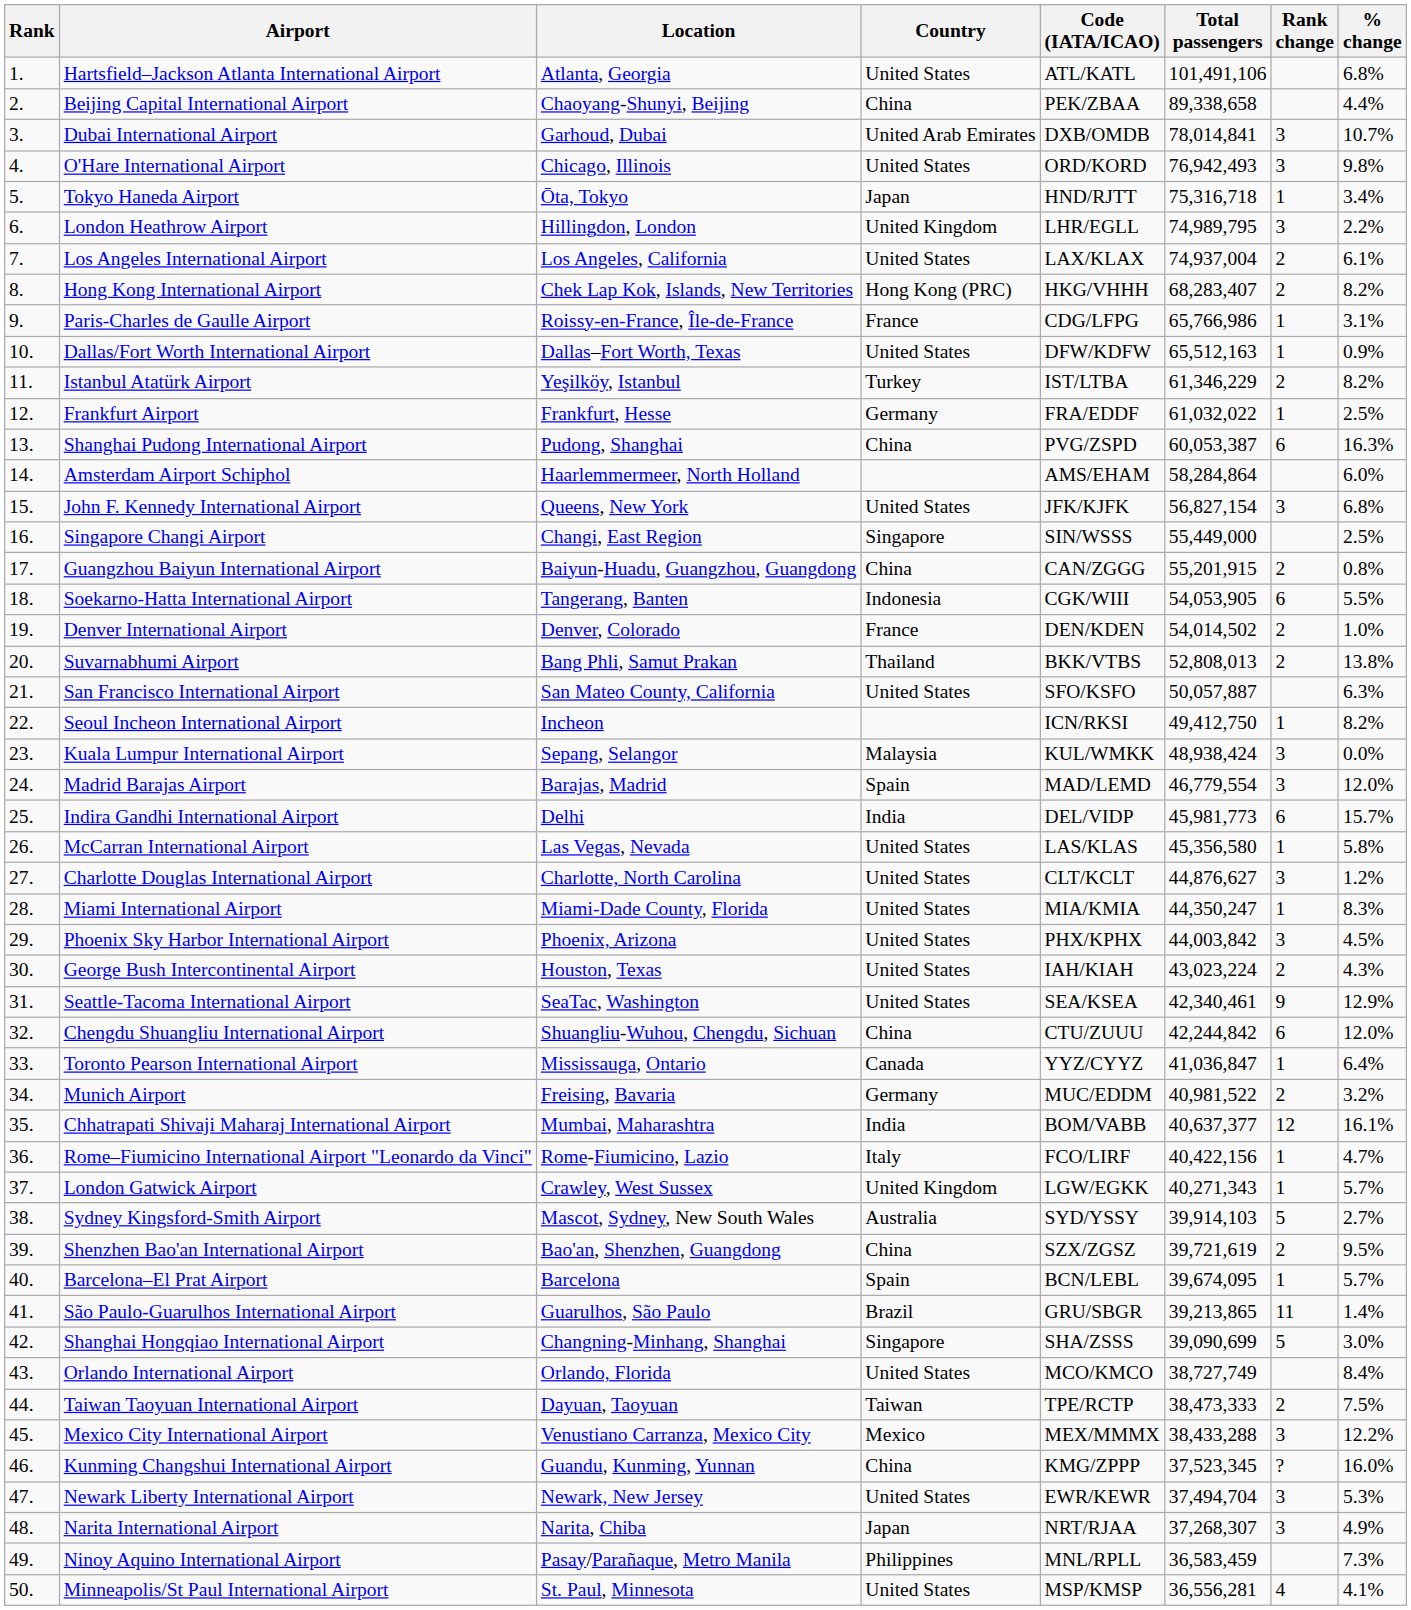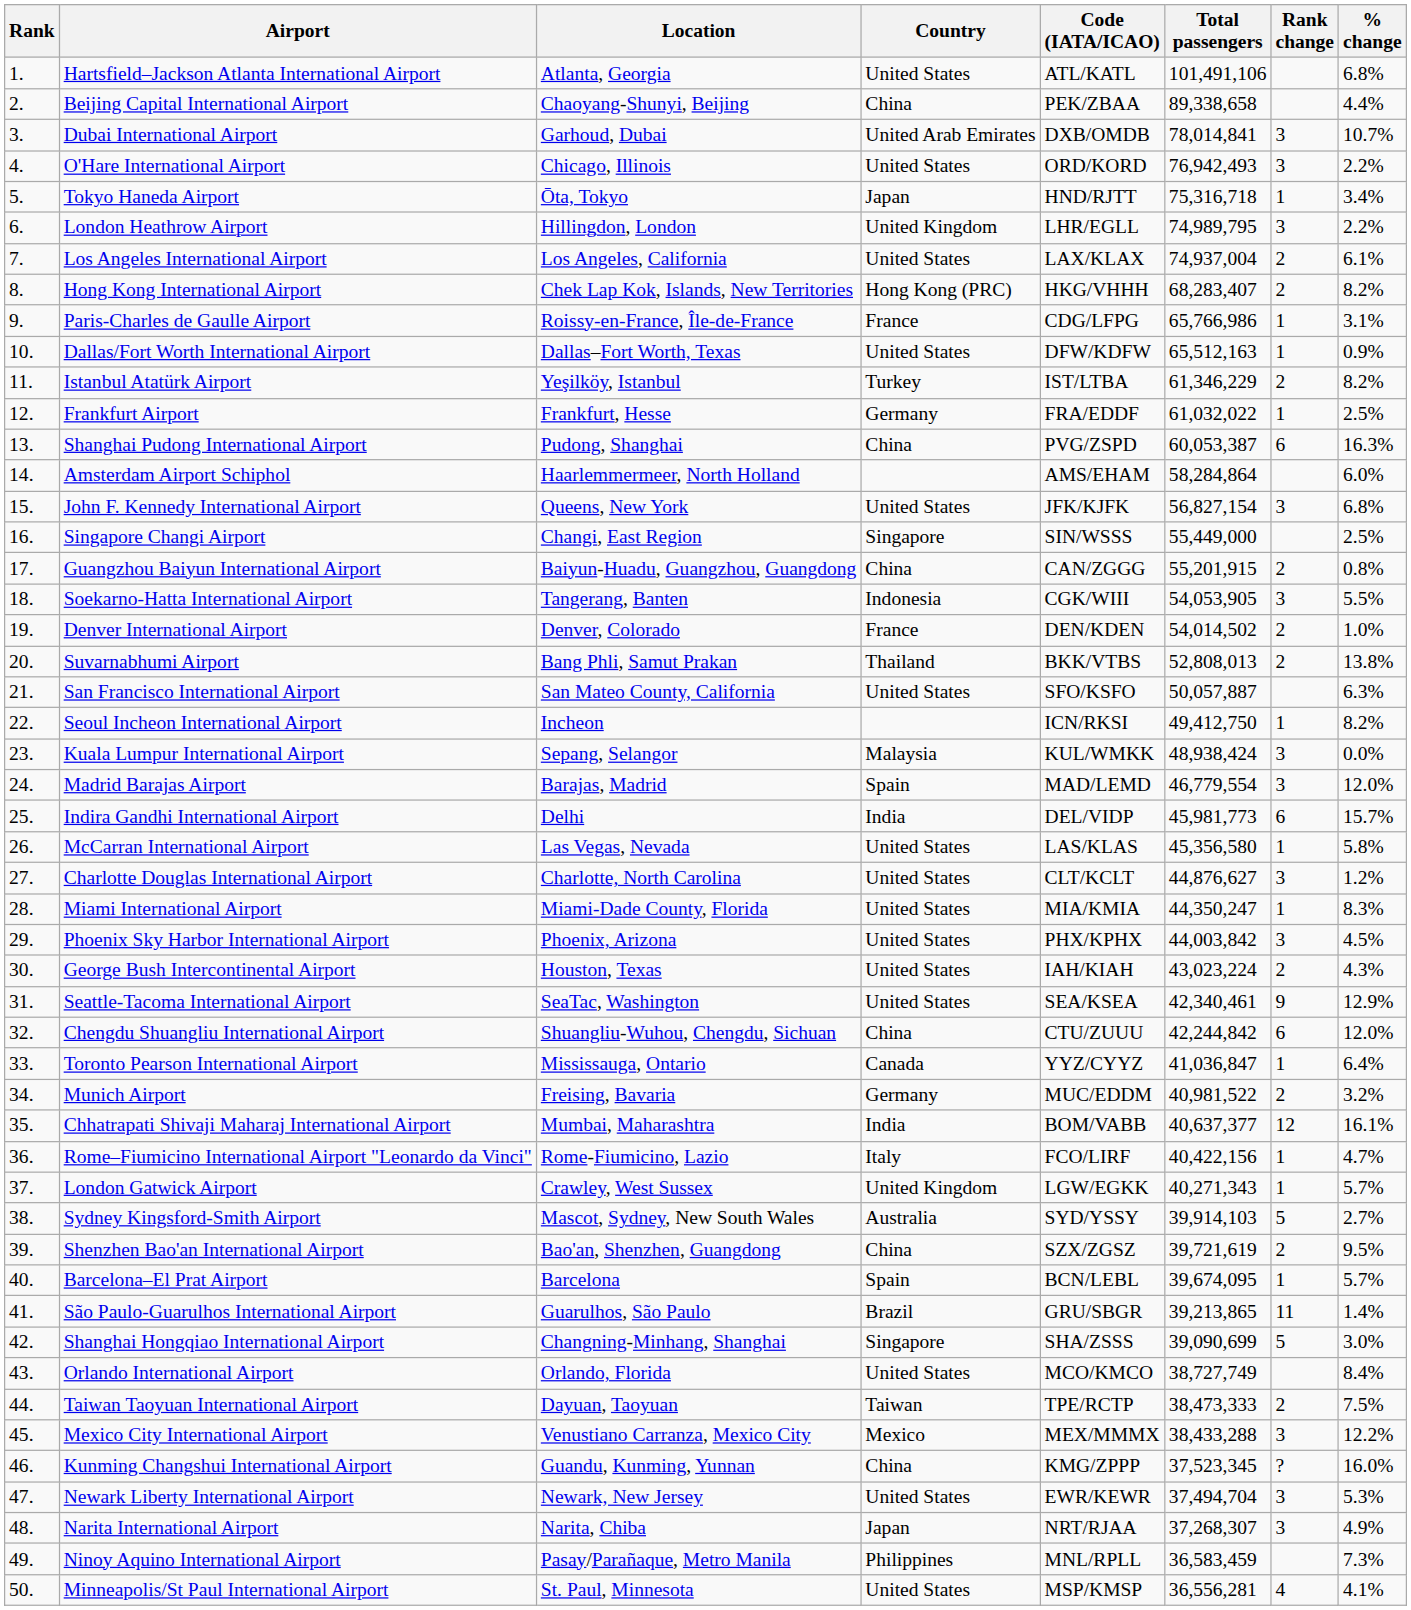(1363, 165) 9.8% -> (1363, 165) 2.2%
(1280, 599) 6 -> (1280, 599) 3
